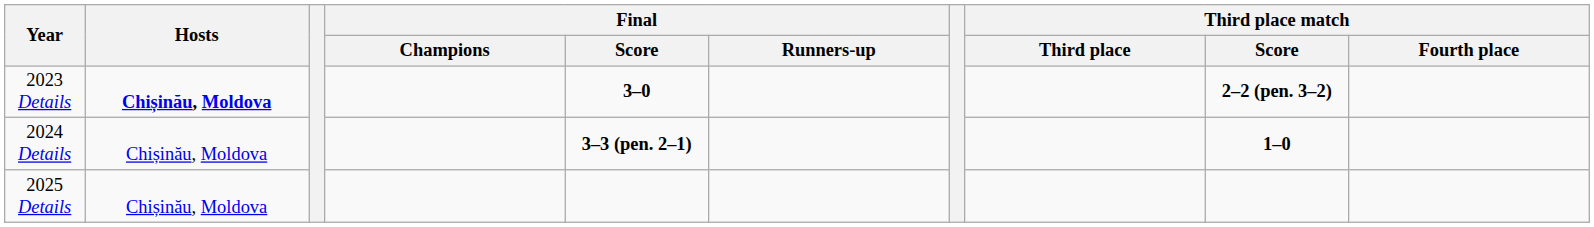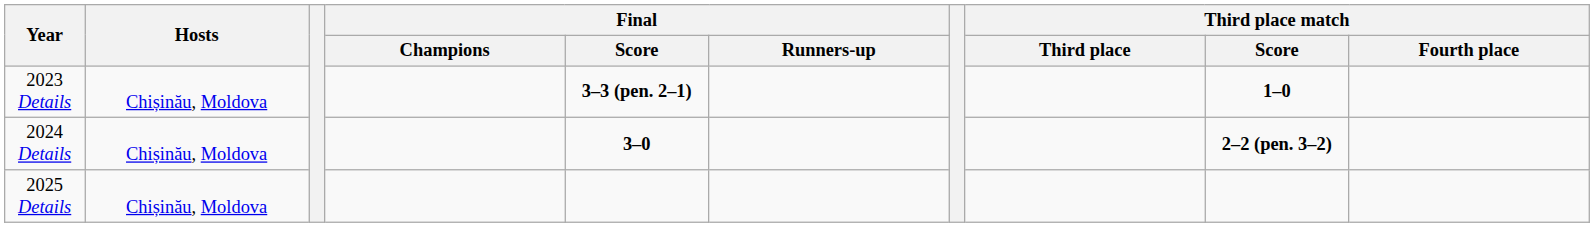(197, 102) bold -> (197, 102) normal
(637, 91) 3–0 -> (637, 91) 3–3 (pen. 2–1)
(1277, 91) 2–2 (pen. 3–2) -> (1277, 91) 1–0
(637, 143) 3–3 (pen. 2–1) -> (637, 143) 3–0
(1277, 143) 1–0 -> (1277, 143) 2–2 (pen. 3–2)
